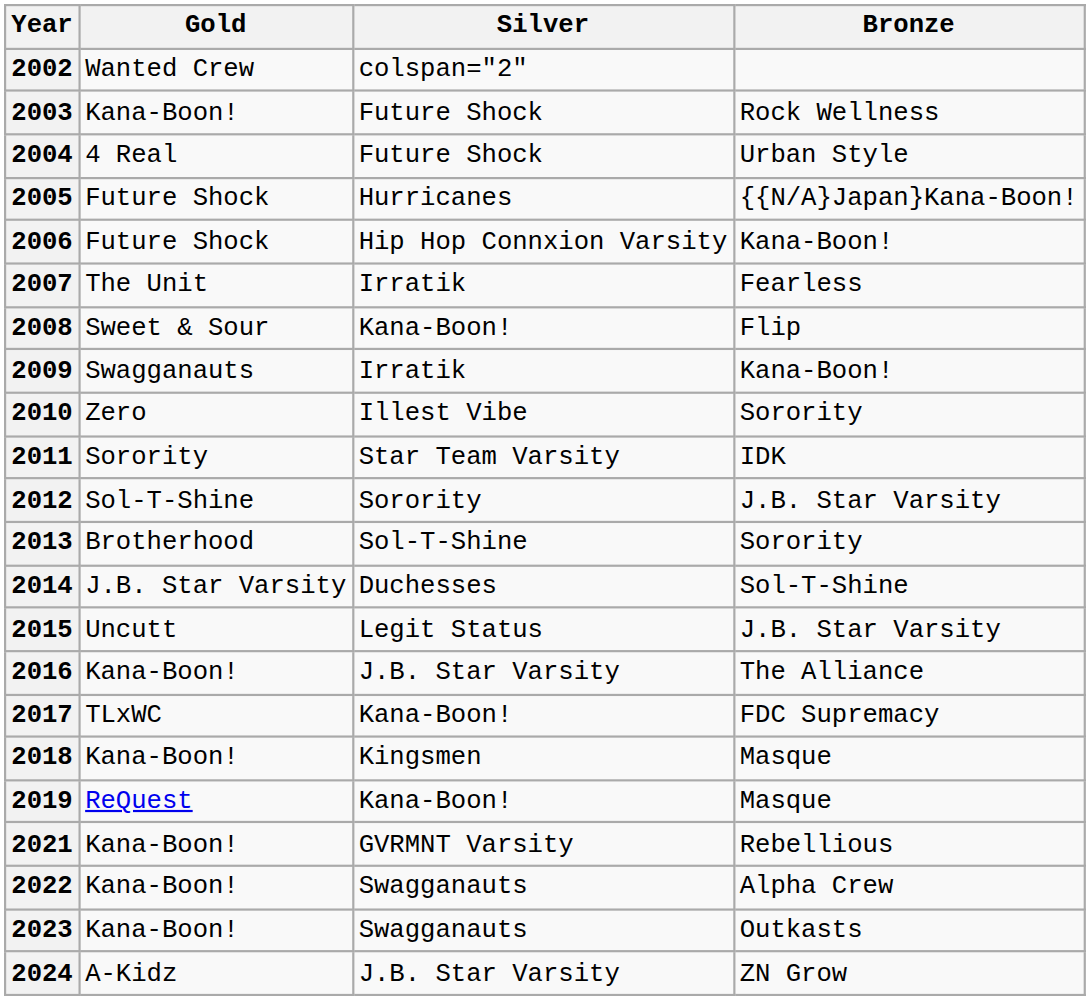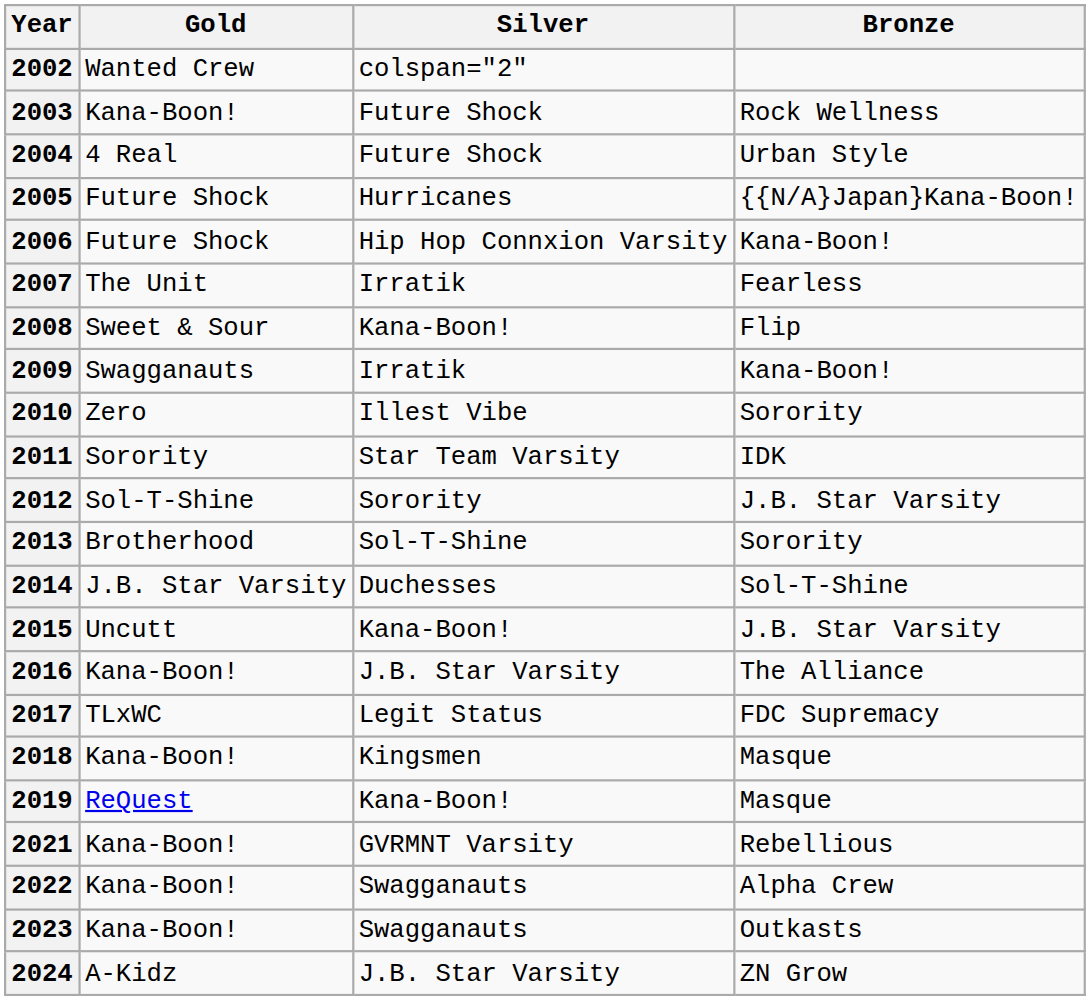(451, 629) Legit Status -> (435, 629) Kana-Boon!
(435, 715) Kana-Boon! -> (451, 715) Legit Status
